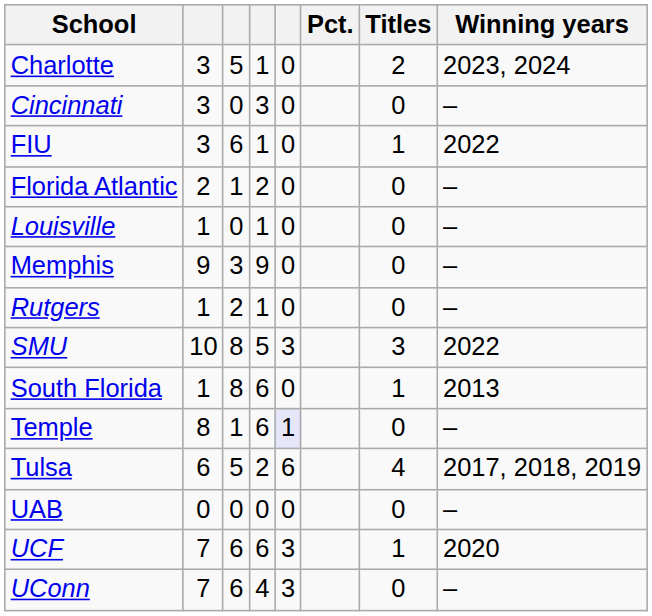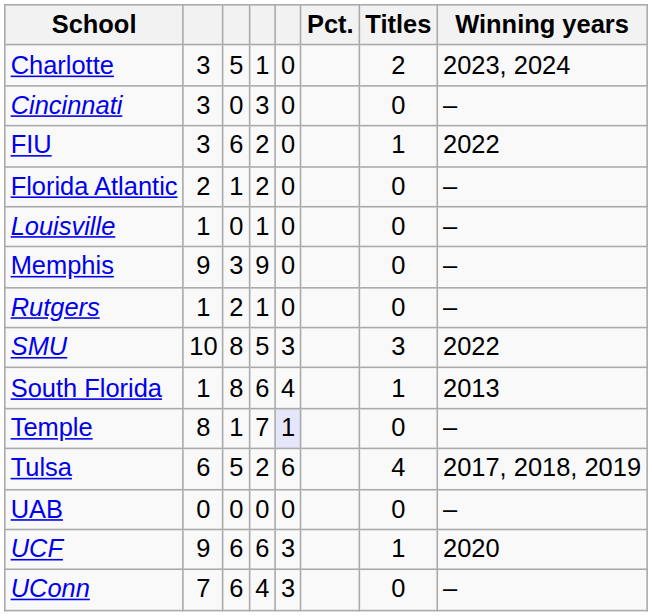(262, 145) 1 -> (262, 145) 2
(288, 387) 0 -> (288, 387) 4
(262, 428) 6 -> (262, 428) 7
(203, 549) 7 -> (203, 549) 9
